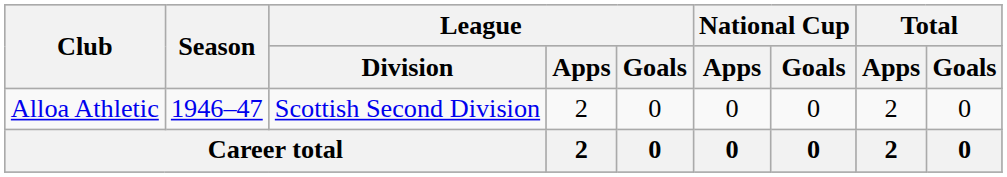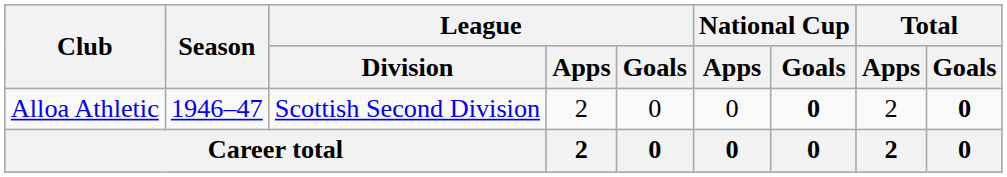(814, 108) normal -> (814, 108) bold
(965, 108) normal -> (965, 108) bold
